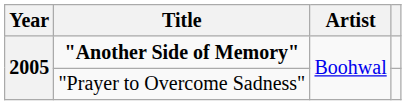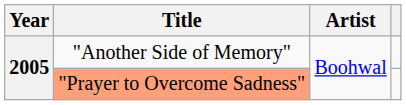(182, 52) bold -> (182, 52) normal
(182, 83) no background -> (182, 83) lightsalmon background
